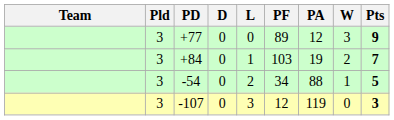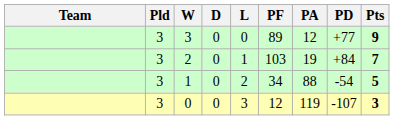columns swapped: (347, 15) <-> (191, 15)
